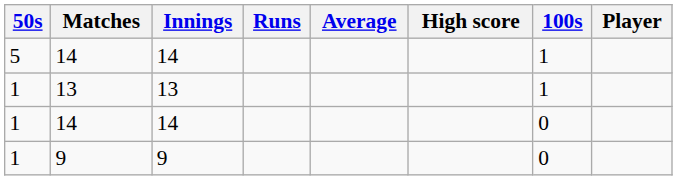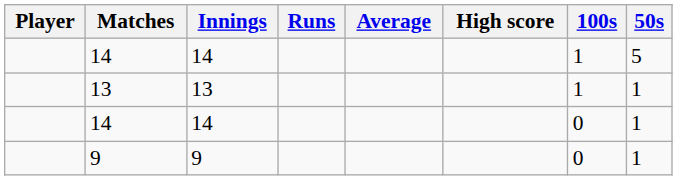columns swapped: (632, 21) <-> (28, 21)
